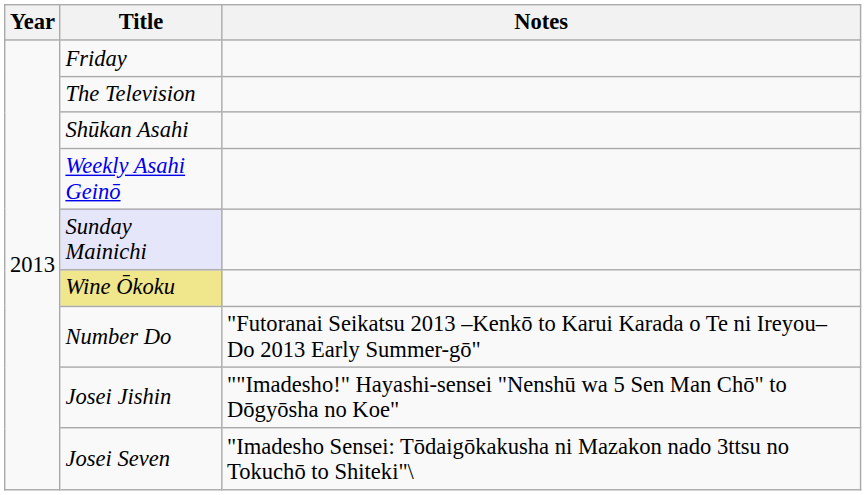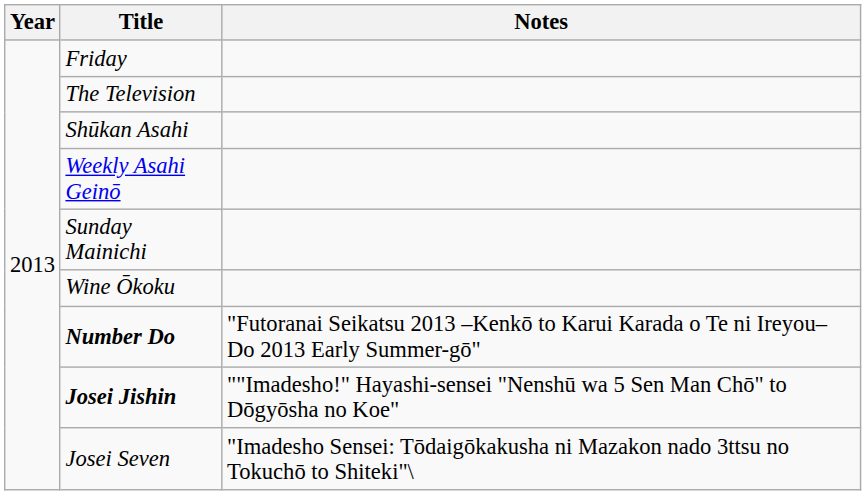(106, 239) lavender background -> (106, 239) no background
(120, 287) khaki background -> (120, 287) no background
(118, 336) normal -> (120, 336) bold
(118, 397) normal -> (121, 397) bold
